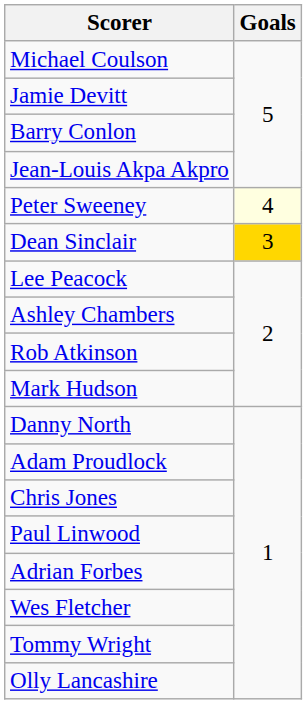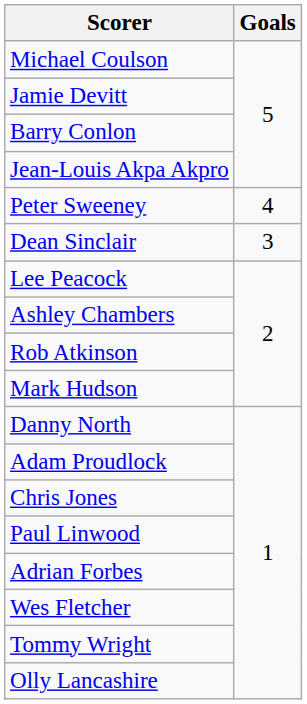(268, 205) lightyellow background -> (268, 205) no background
(268, 242) gold background -> (268, 242) no background
